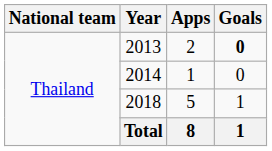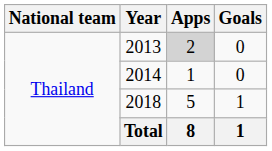(191, 46) no background -> (191, 46) lightgrey background
(240, 46) bold -> (240, 46) normal
